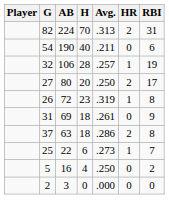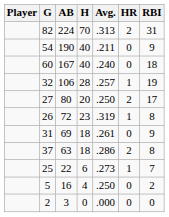(152, 47) 6 -> (152, 47) 9
+ row: (48, 64)
